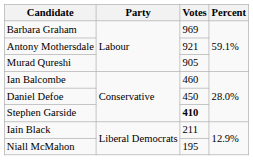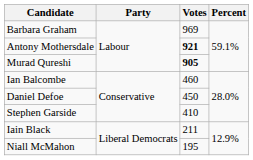(190, 46) normal -> (190, 46) bold
(190, 63) normal -> (190, 63) bold
(190, 113) bold -> (190, 113) normal
